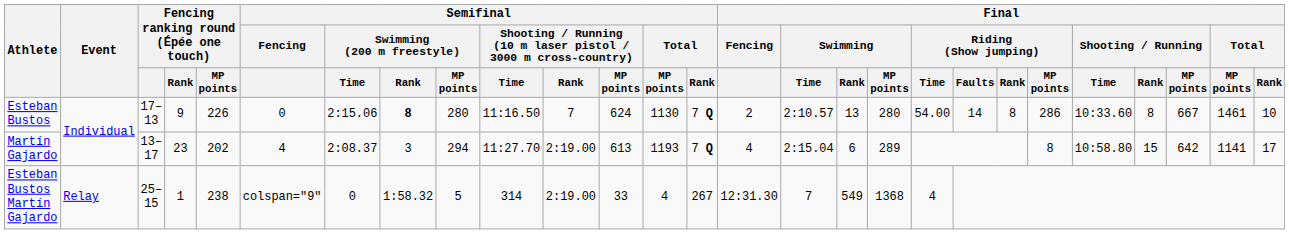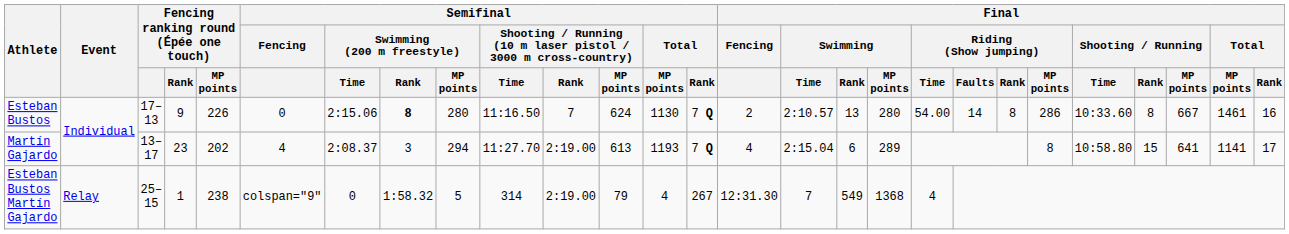(1269, 114) 10 -> (1269, 114) 16
(1188, 148) 642 -> (1188, 148) 641
(621, 197) 33 -> (621, 197) 79
